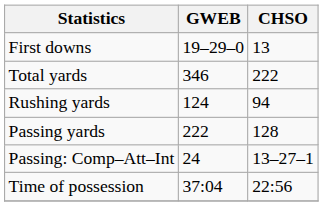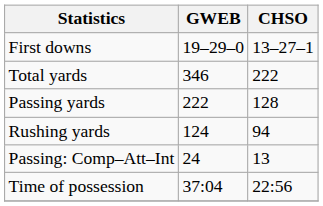(261, 46) 13 -> (283, 46) 13–27–1
rows swapped: (59, 102) <-> (57, 130)
(283, 158) 13–27–1 -> (261, 158) 13
